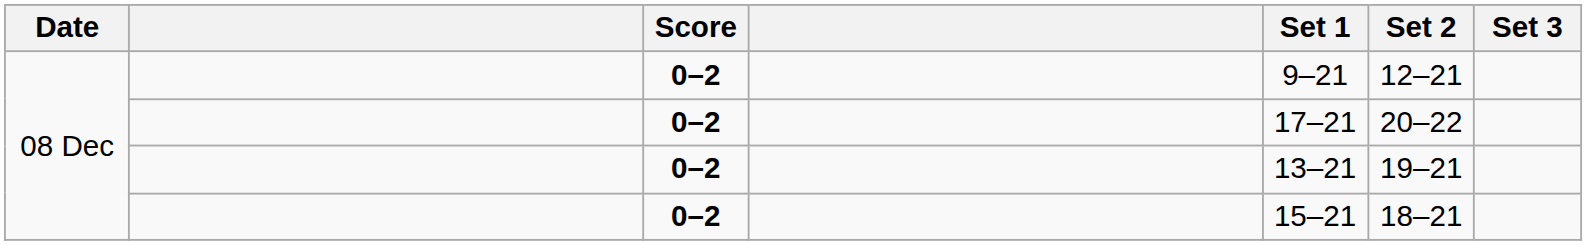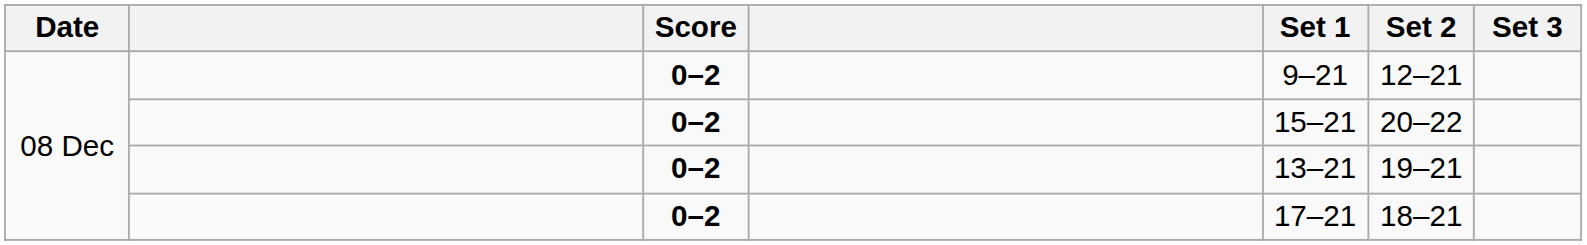(1315, 121) 17–21 -> (1315, 121) 15–21
(1315, 215) 15–21 -> (1315, 215) 17–21
